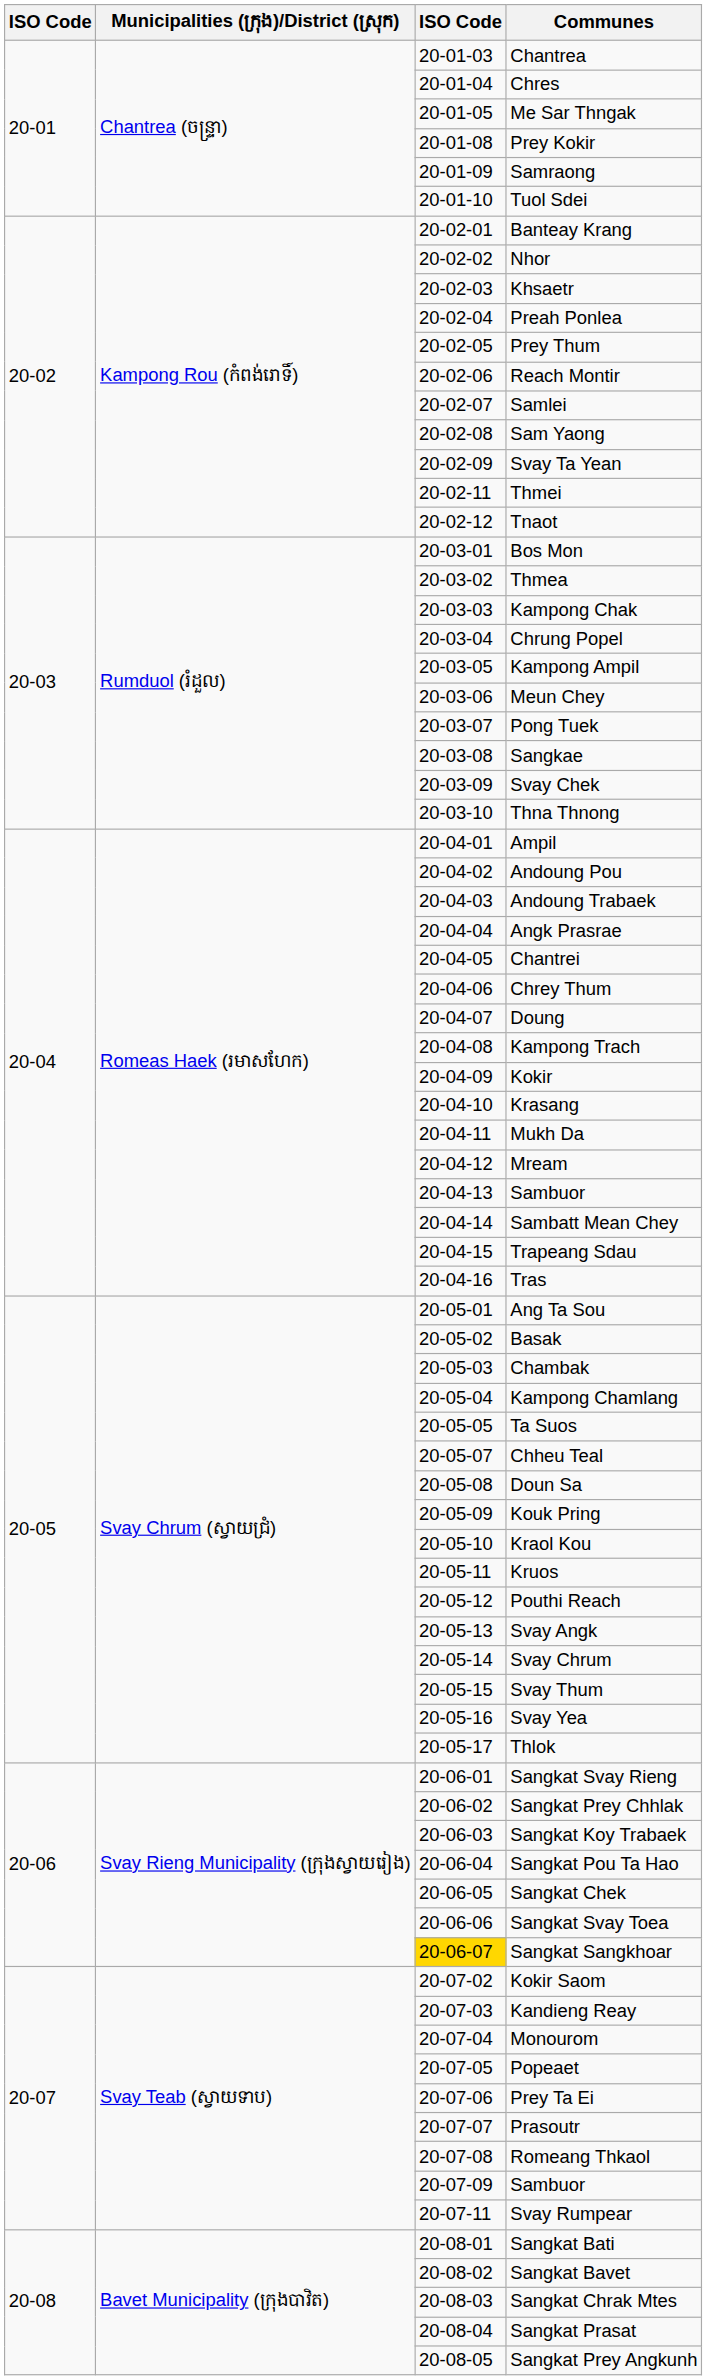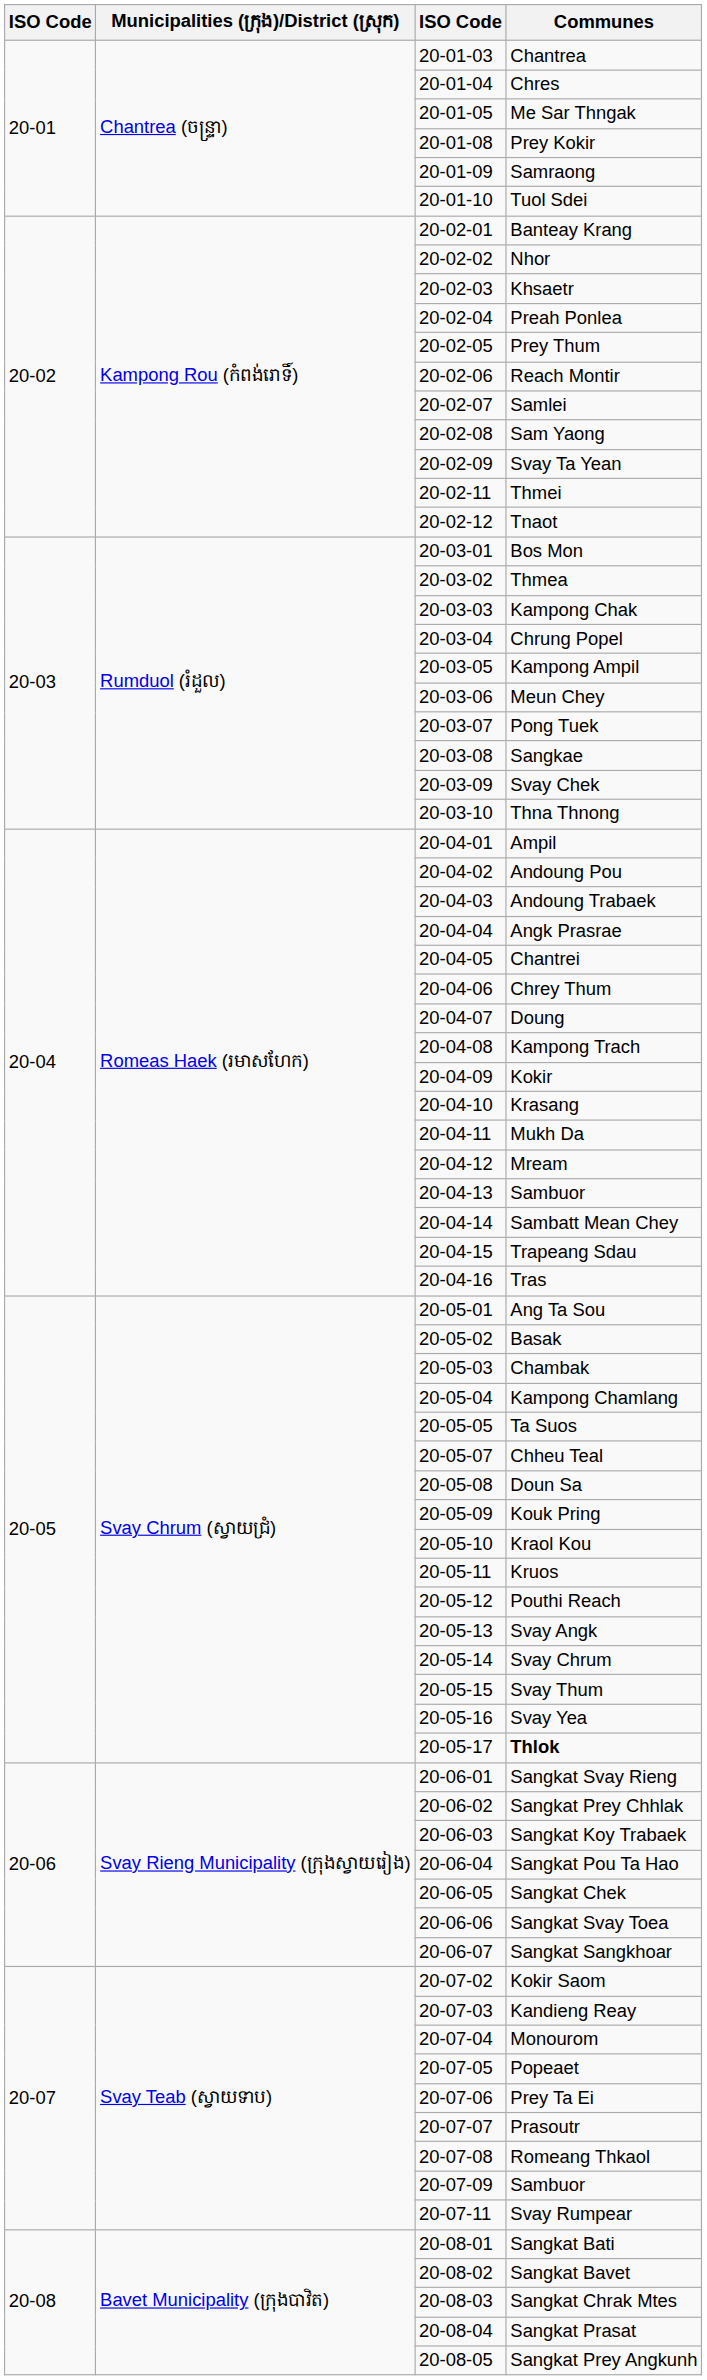(533, 1747) normal -> (535, 1747) bold
(456, 1951) gold background -> (456, 1951) no background
